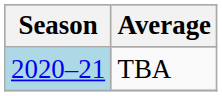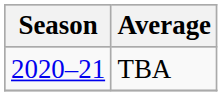(58, 68) lightblue background -> (58, 68) no background
